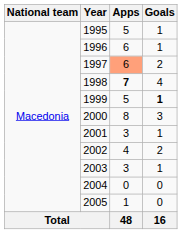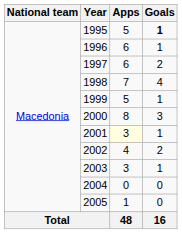(160, 30) normal -> (160, 30) bold
(126, 64) lightsalmon background -> (126, 64) no background
(126, 82) bold -> (126, 82) normal
(160, 99) bold -> (160, 99) normal
(126, 133) no background -> (126, 133) lightyellow background
